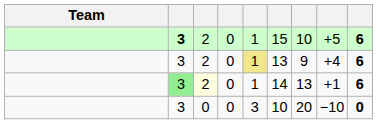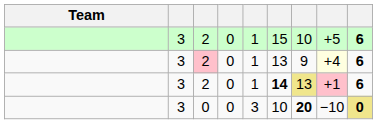(181, 38) bold -> (181, 38) normal
(206, 61) no background -> (206, 61) pink background
(255, 61) khaki background -> (255, 61) no background
(332, 61) no background -> (332, 61) lightyellow background
(181, 84) lightgreen background -> (181, 84) no background
(206, 84) lightyellow background -> (206, 84) no background
(279, 84) normal -> (279, 84) bold
(304, 84) no background -> (304, 84) khaki background
(332, 84) no background -> (332, 84) pink background
(304, 107) normal -> (304, 107) bold
(360, 107) no background -> (360, 107) khaki background
